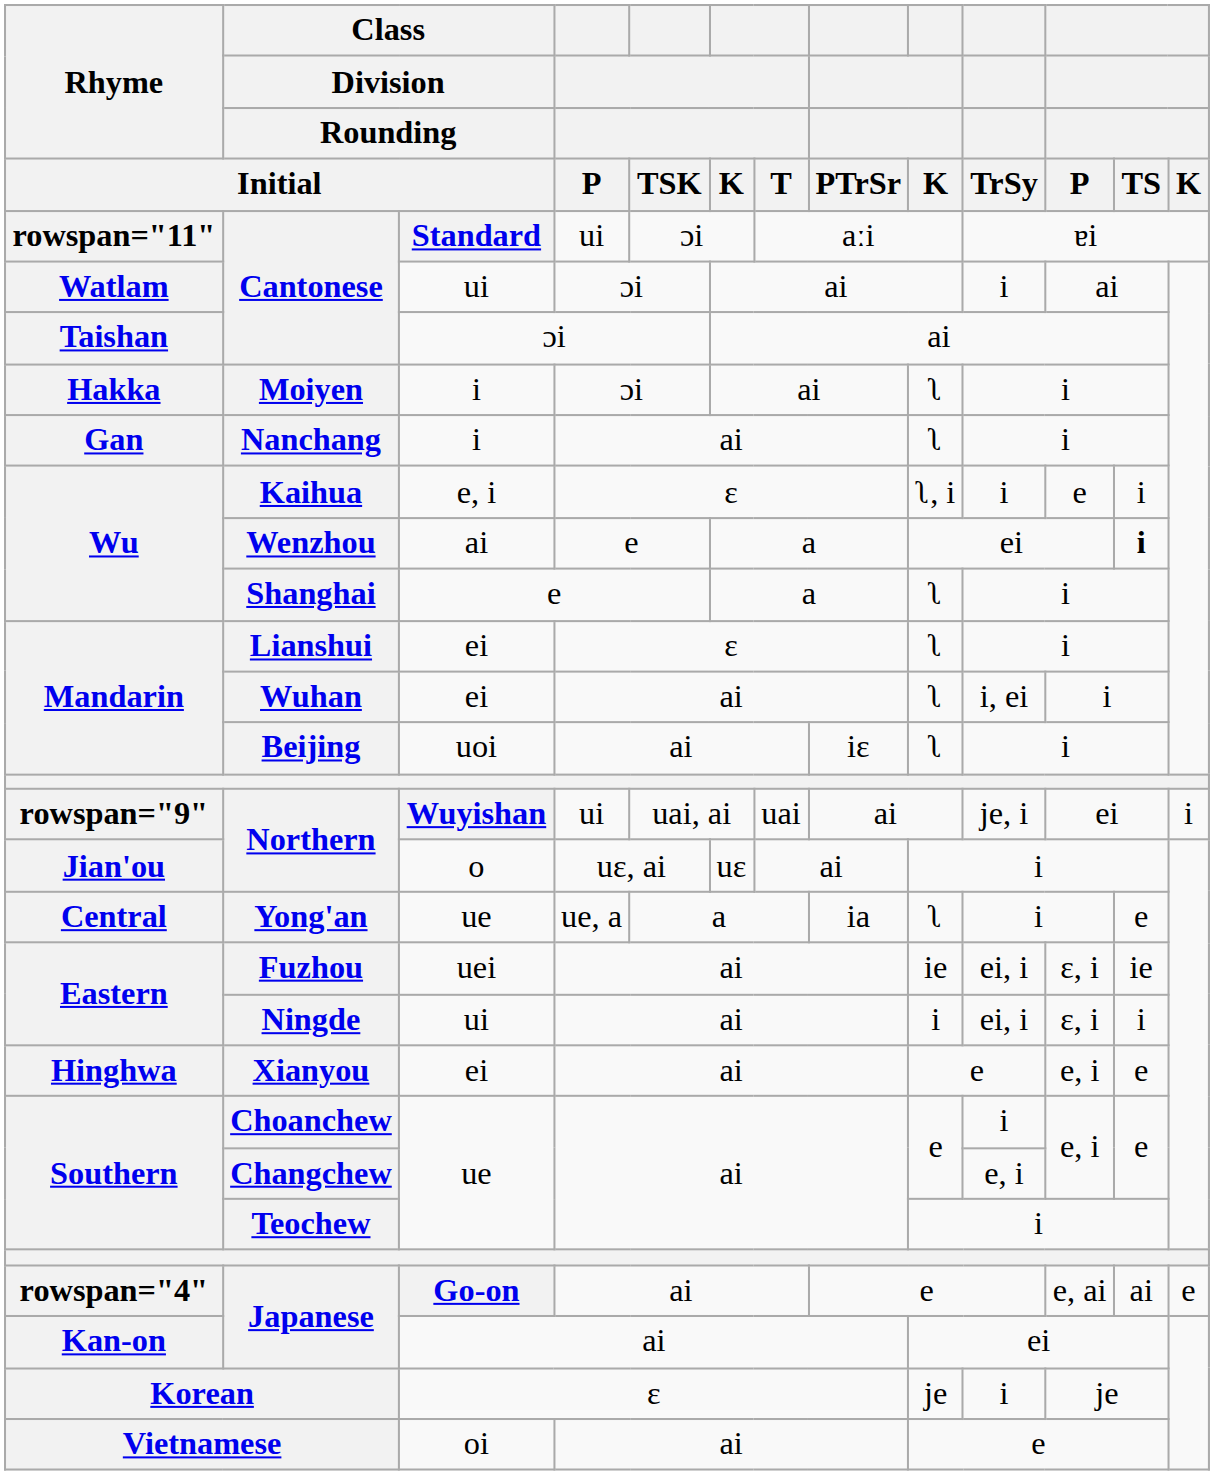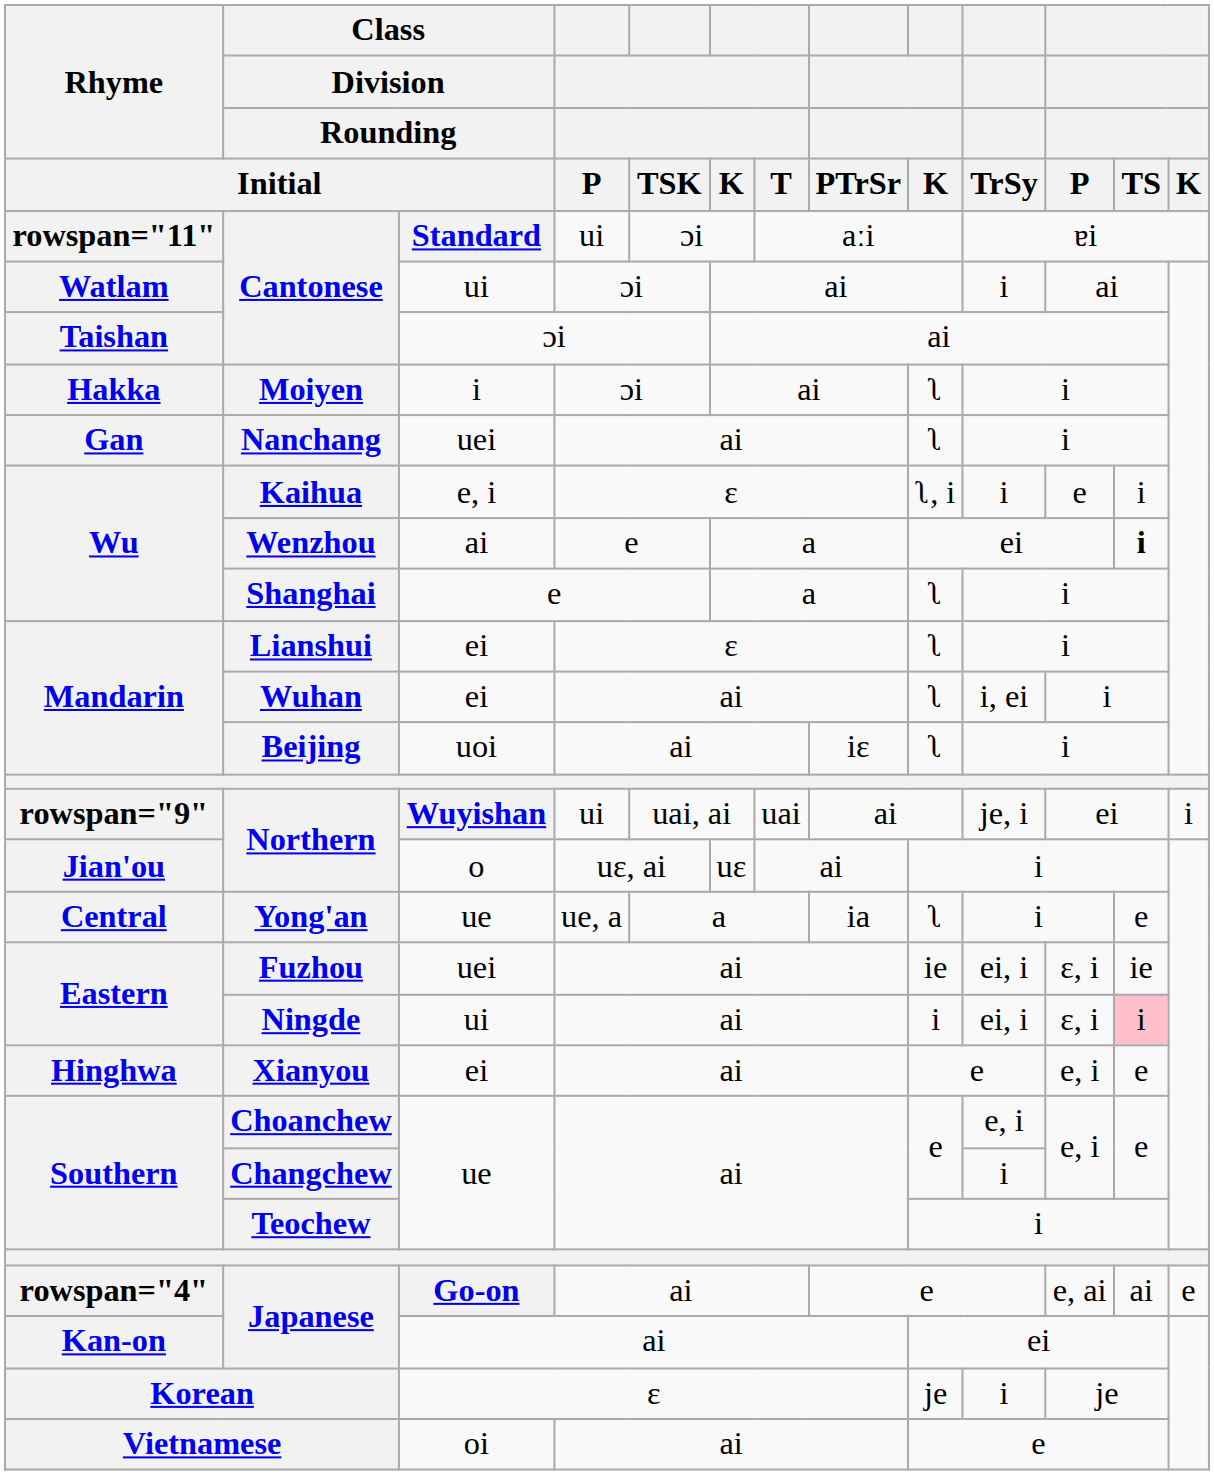(476, 440) i -> (476, 440) uei
(1141, 1018) no background -> (1141, 1018) pink background
(1004, 1121) i -> (1004, 1121) e, i
(1004, 1172) e, i -> (1004, 1172) i
